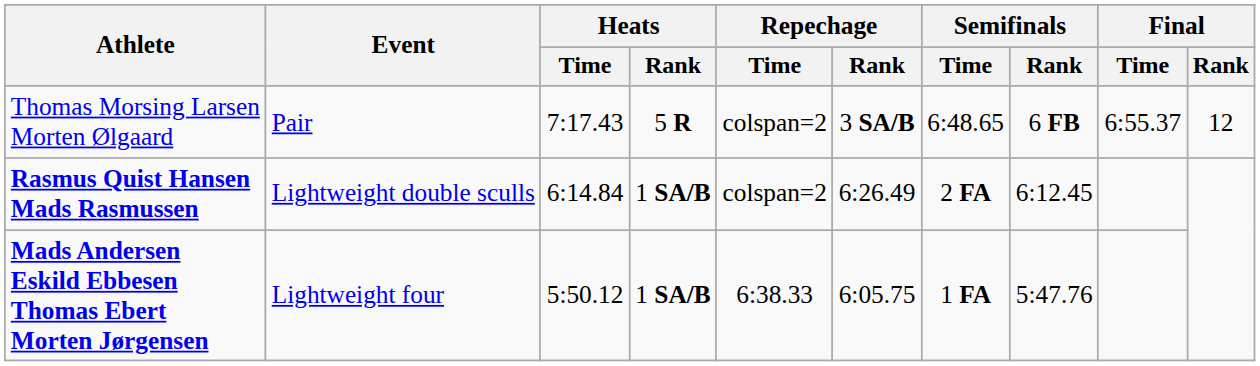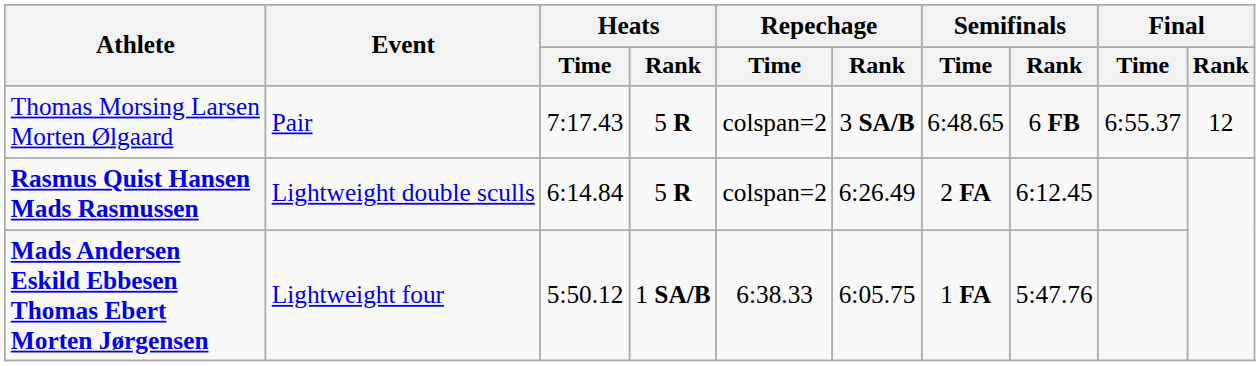(673, 193) 1 SA/B -> (673, 193) 5 R
